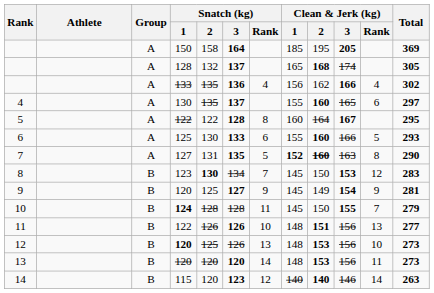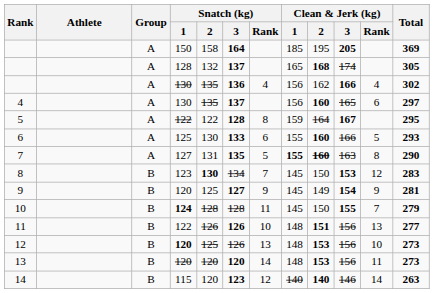(183, 84) 133 -> (183, 84) 130
(295, 102) 155 -> (295, 102) 156
(295, 119) 160 -> (295, 119) 159
(295, 155) 152 -> (295, 155) 155
